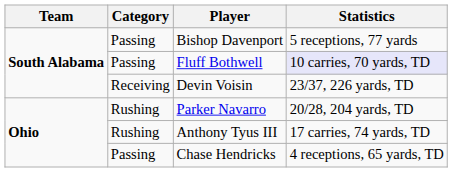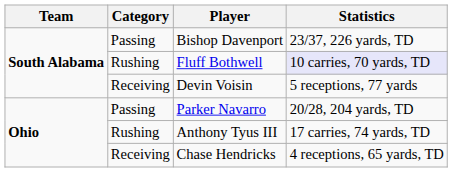(354, 39) 5 receptions, 77 yards -> (352, 39) 23/37, 226 yards, TD
(133, 62) Passing -> (135, 62) Rushing
(352, 85) 23/37, 226 yards, TD -> (354, 85) 5 receptions, 77 yards
(135, 108) Rushing -> (133, 108) Passing
(133, 155) Passing -> (140, 155) Receiving
